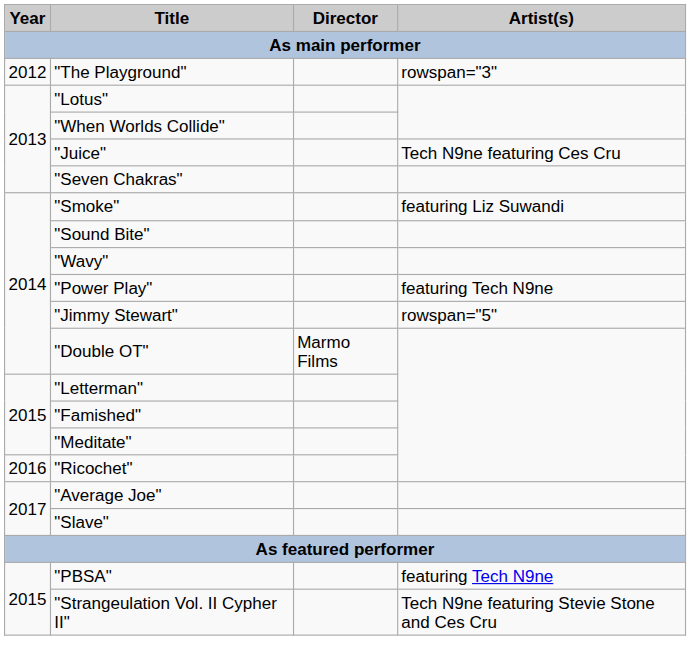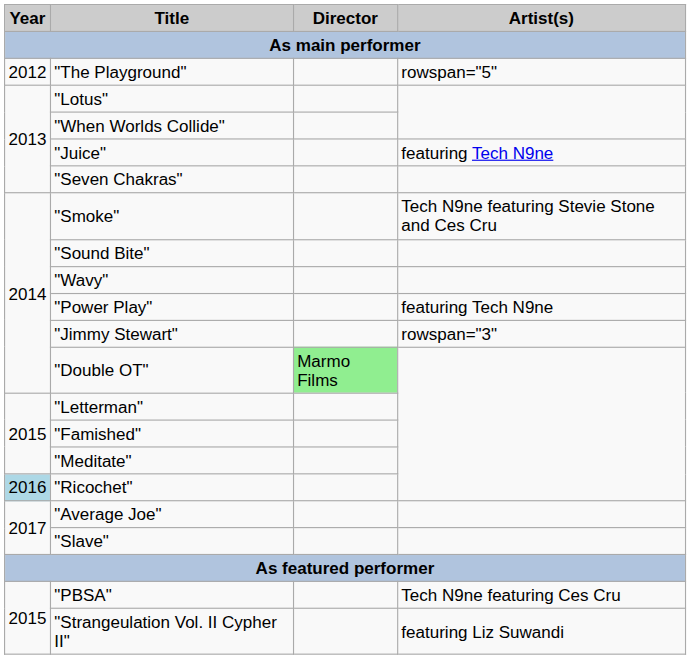(449, 72) rowspan="3" -> (449, 72) rowspan="5"
(511, 153) Tech N9ne featuring Ces Cru -> (477, 153) featuring Tech N9ne
(483, 207) featuring Liz Suwandi -> (528, 216) Tech N9ne featuring Stevie Stone and Ces Cru
(449, 315) rowspan="5" -> (449, 334) rowspan="3"
(324, 351) no background -> (324, 370) lightgreen background
(27, 468) no background -> (27, 488) lightblue background
(477, 576) featuring Tech N9ne -> (511, 595) Tech N9ne featuring Ces Cru
(528, 613) Tech N9ne featuring Stevie Stone and Ces Cru -> (483, 632) featuring Liz Suwandi
